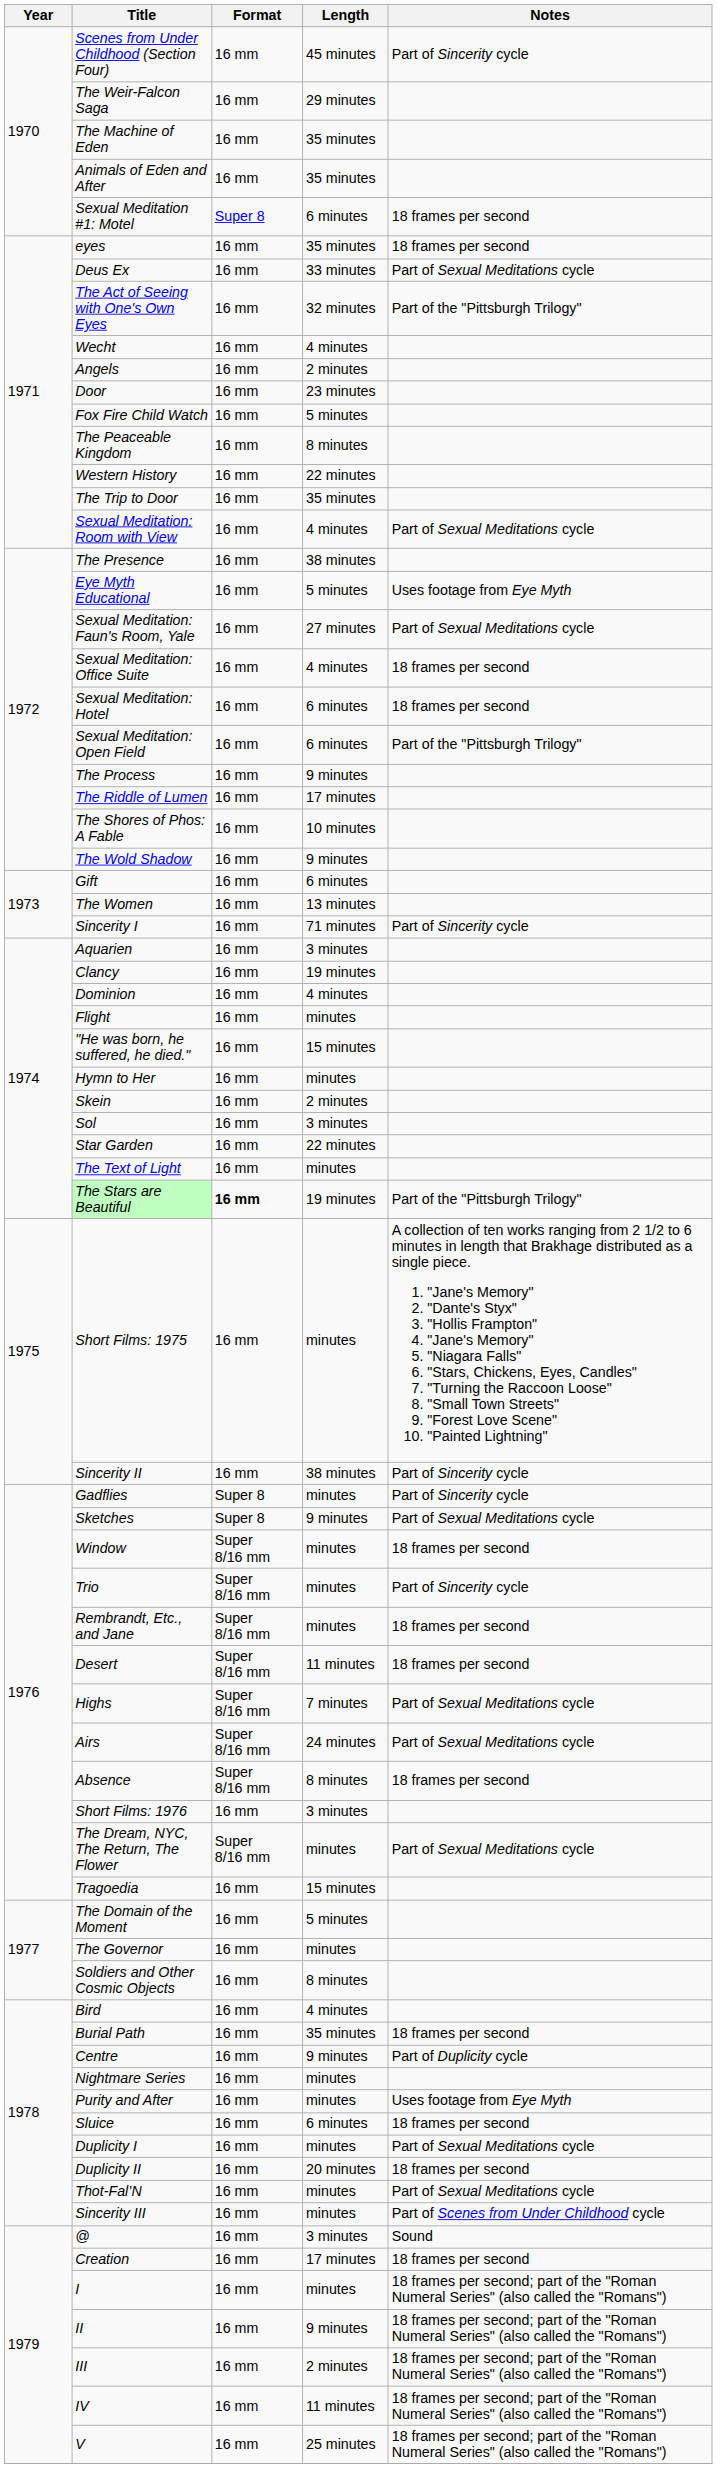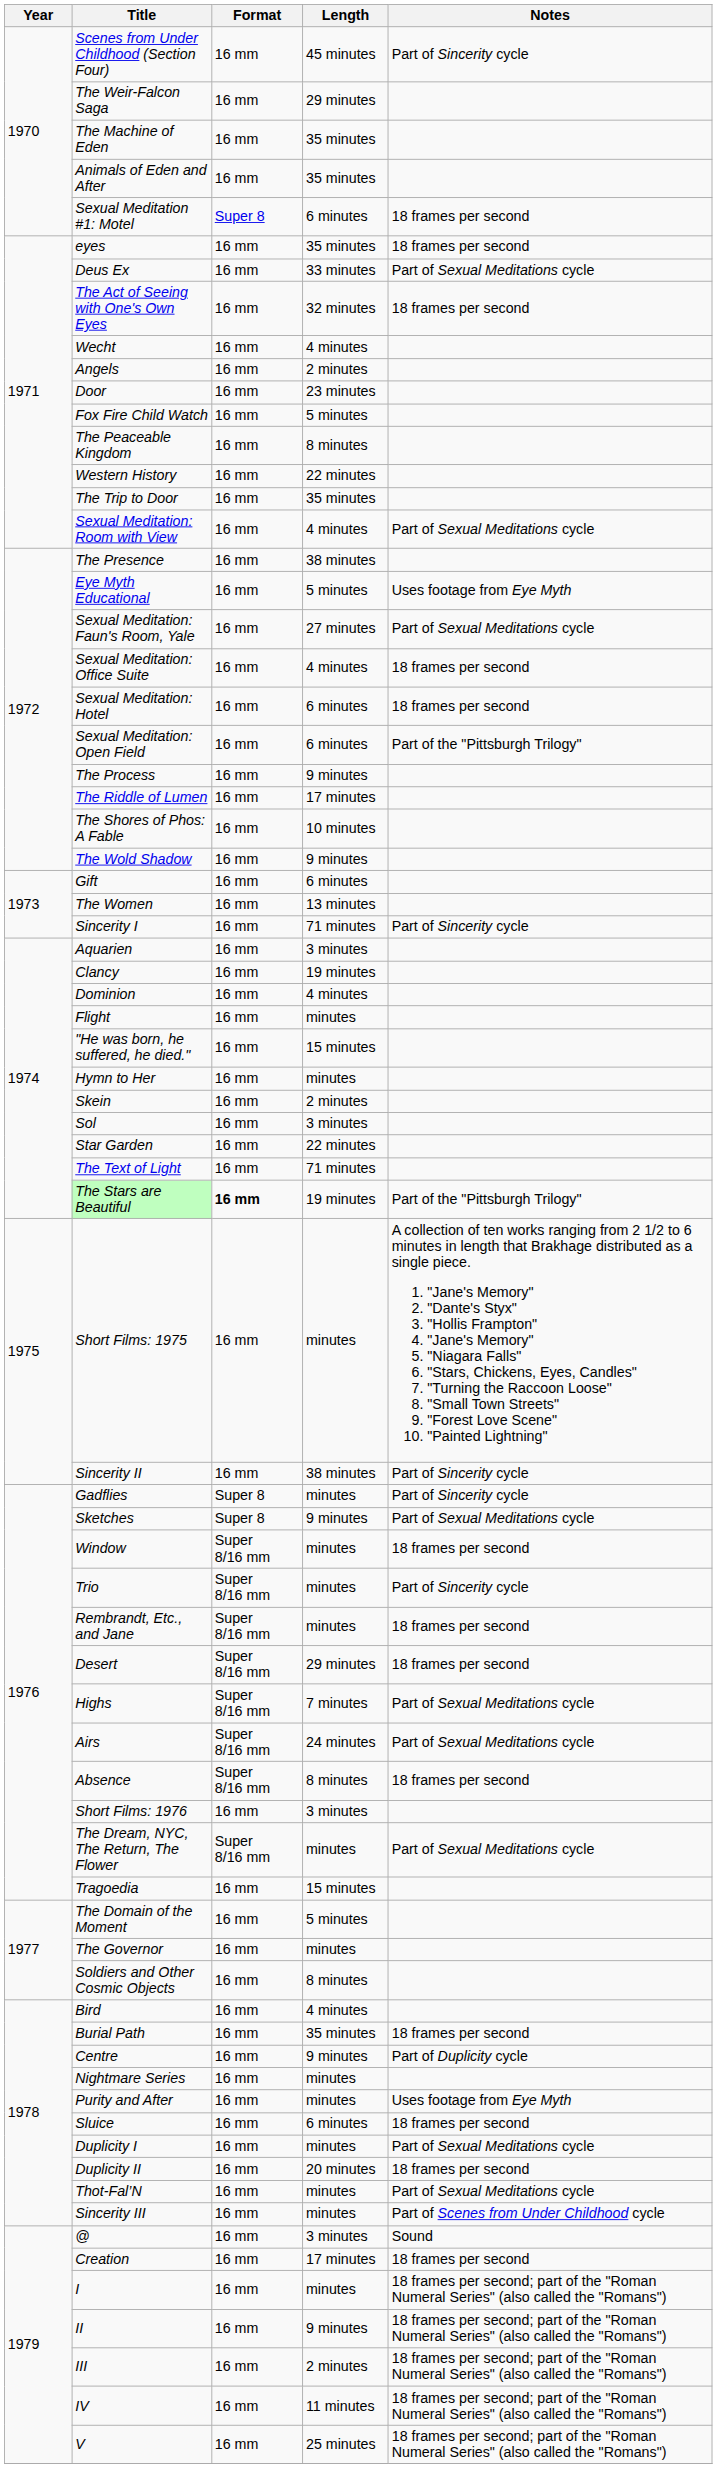(487, 308) Part of the "Pittsburgh Trilogy" -> (461, 308) 18 frames per second
(331, 1168) minutes -> (341, 1168) 71 minutes
(340, 1664) 11 minutes -> (341, 1664) 29 minutes
